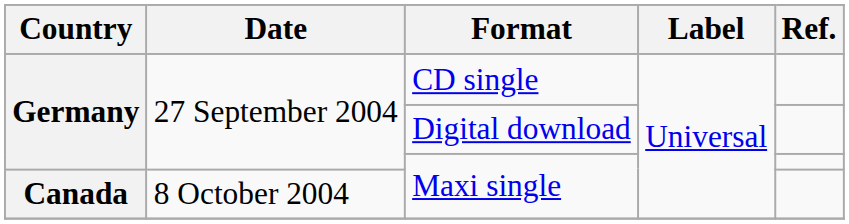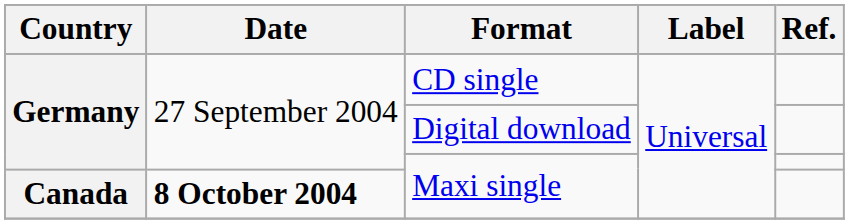(251, 193) normal -> (255, 193) bold
